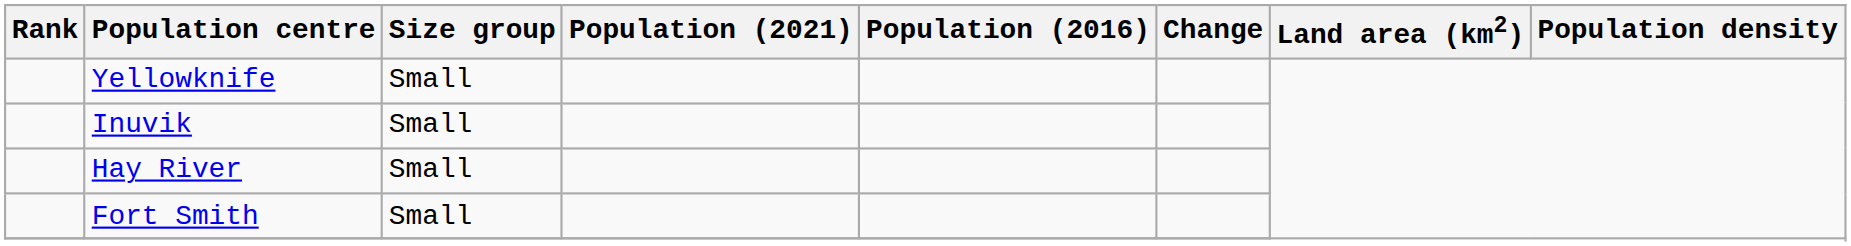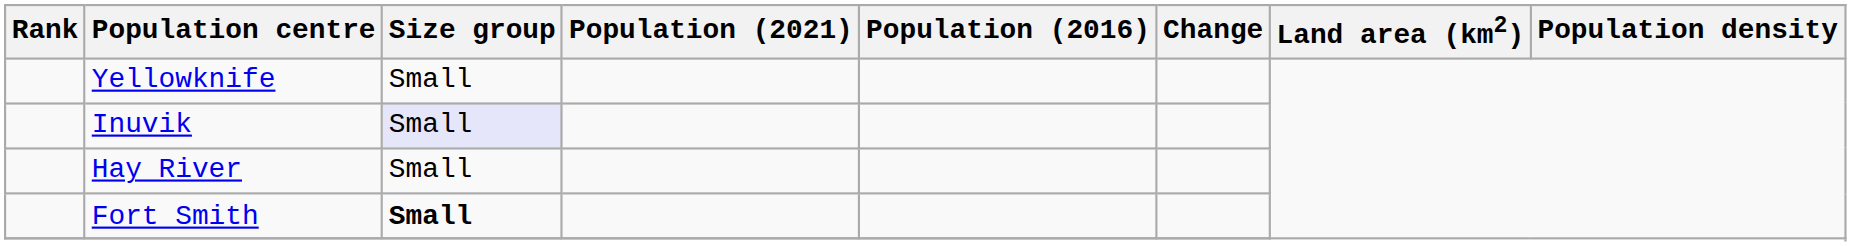(431, 126) no background -> (431, 126) lavender background
(431, 216) normal -> (431, 216) bold
